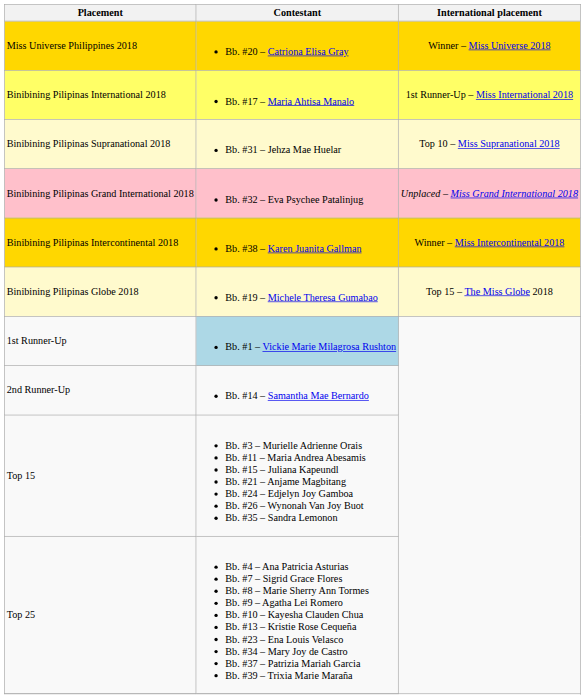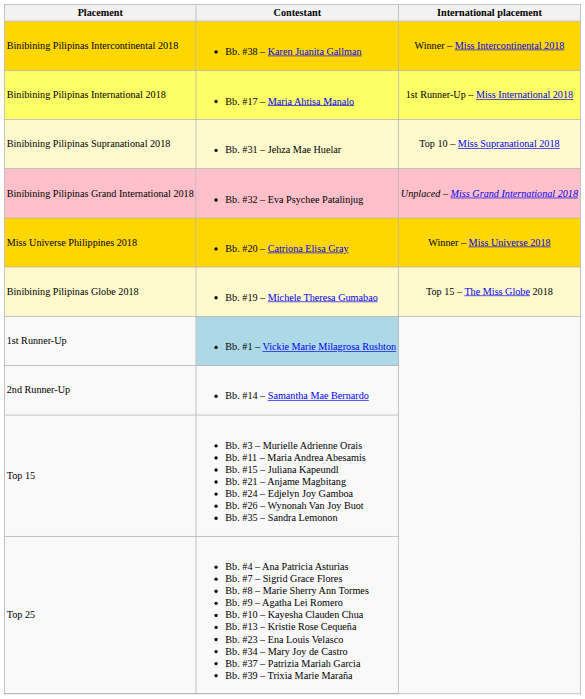rows swapped: (72, 46) <-> (92, 242)
